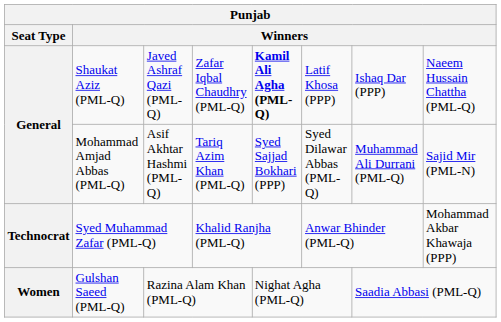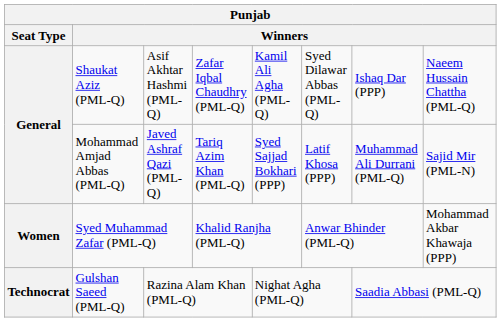(164, 85) Javed Ashraf Qazi (PML-Q) -> (167, 85) Asif Akhtar Hashmi (PML-Q)
(274, 85) bold -> (273, 85) normal
(322, 85) Latif Khosa (PPP) -> (326, 85) Syed Dilawar Abbas (PML-Q)
(167, 163) Asif Akhtar Hashmi (PML-Q) -> (164, 163) Javed Ashraf Qazi (PML-Q)
(326, 163) Syed Dilawar Abbas (PML-Q) -> (322, 163) Latif Khosa (PPP)
(38, 235) Technocrat -> (38, 235) Women
(38, 292) Women -> (38, 292) Technocrat
